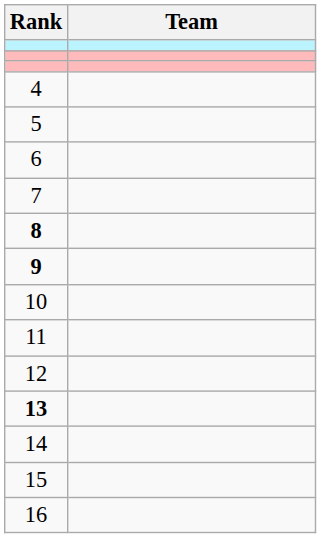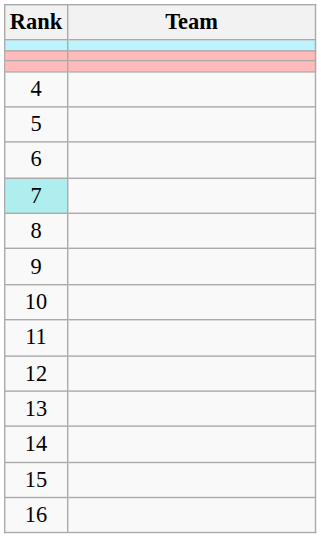(36, 195) no background -> (36, 195) paleturquoise background
(36, 230) bold -> (36, 230) normal
(36, 266) bold -> (36, 266) normal
(36, 408) bold -> (36, 408) normal
